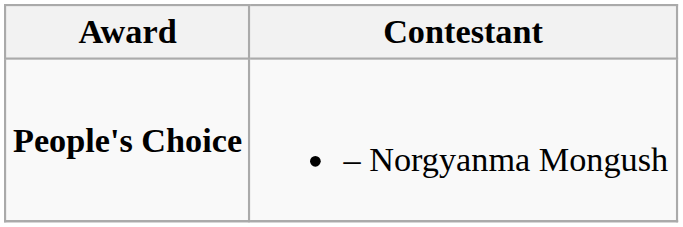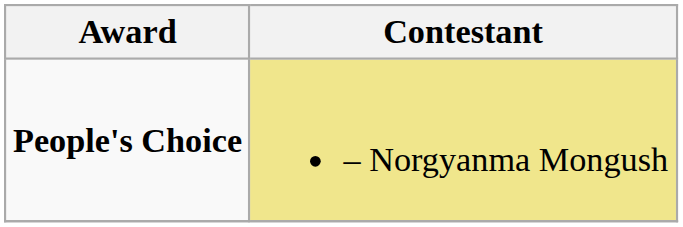(463, 159) no background -> (463, 159) khaki background
